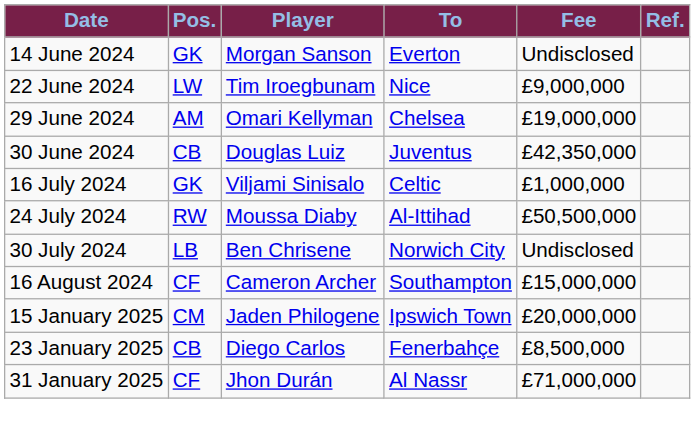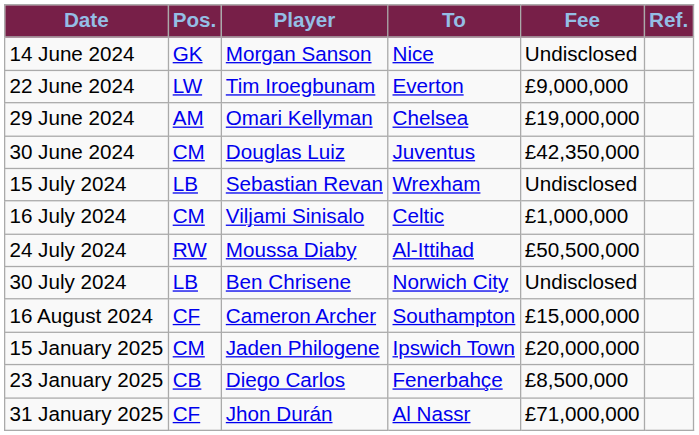(425, 53) Everton -> (413, 53) Nice
(410, 86) Nice -> (428, 86) Everton
(187, 151) CB -> (189, 151) CM
+ row: (68, 184)
(188, 184) GK -> (189, 217) CM
